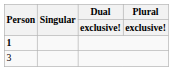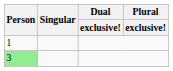(9, 43) bold -> (9, 43) normal
(9, 58) no background -> (9, 58) lightgreen background
